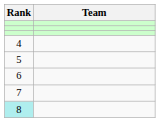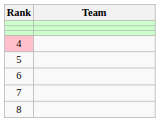(19, 43) no background -> (19, 43) pink background
(19, 109) paleturquoise background -> (19, 109) no background
